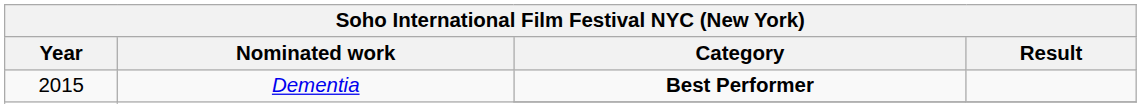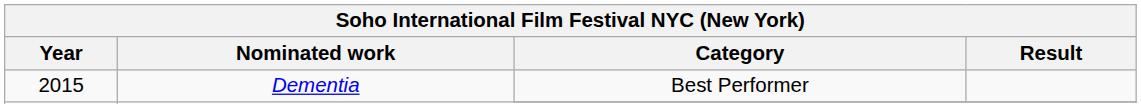(740, 85) bold -> (740, 85) normal
